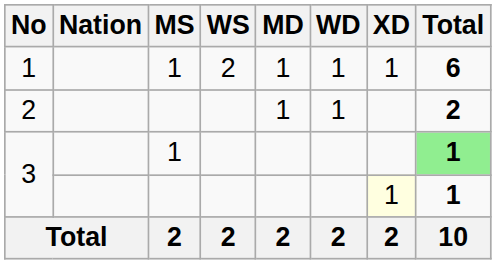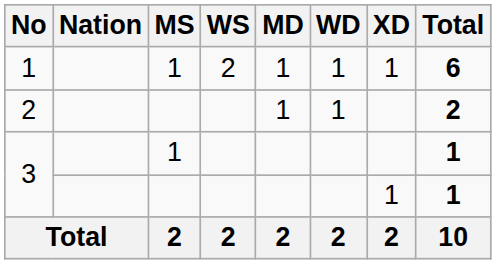(453, 152) lightgreen background -> (453, 152) no background
(391, 195) lightyellow background -> (391, 195) no background
